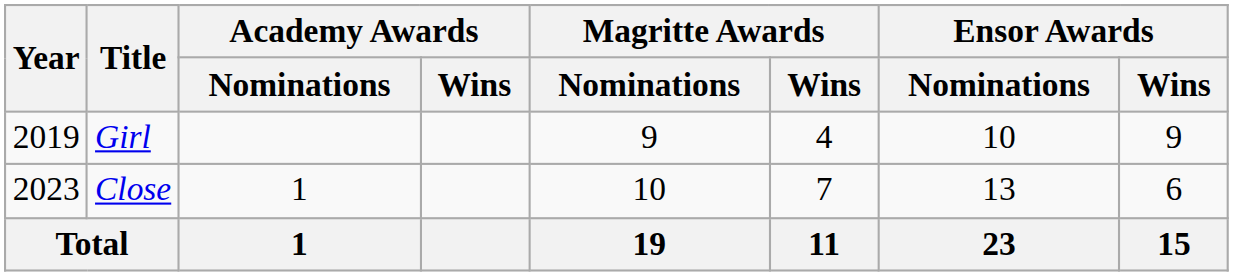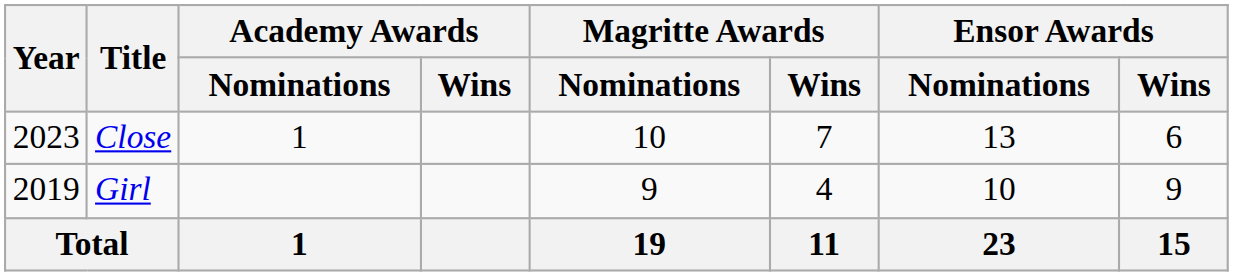rows swapped: (123, 137) <-> (133, 190)
